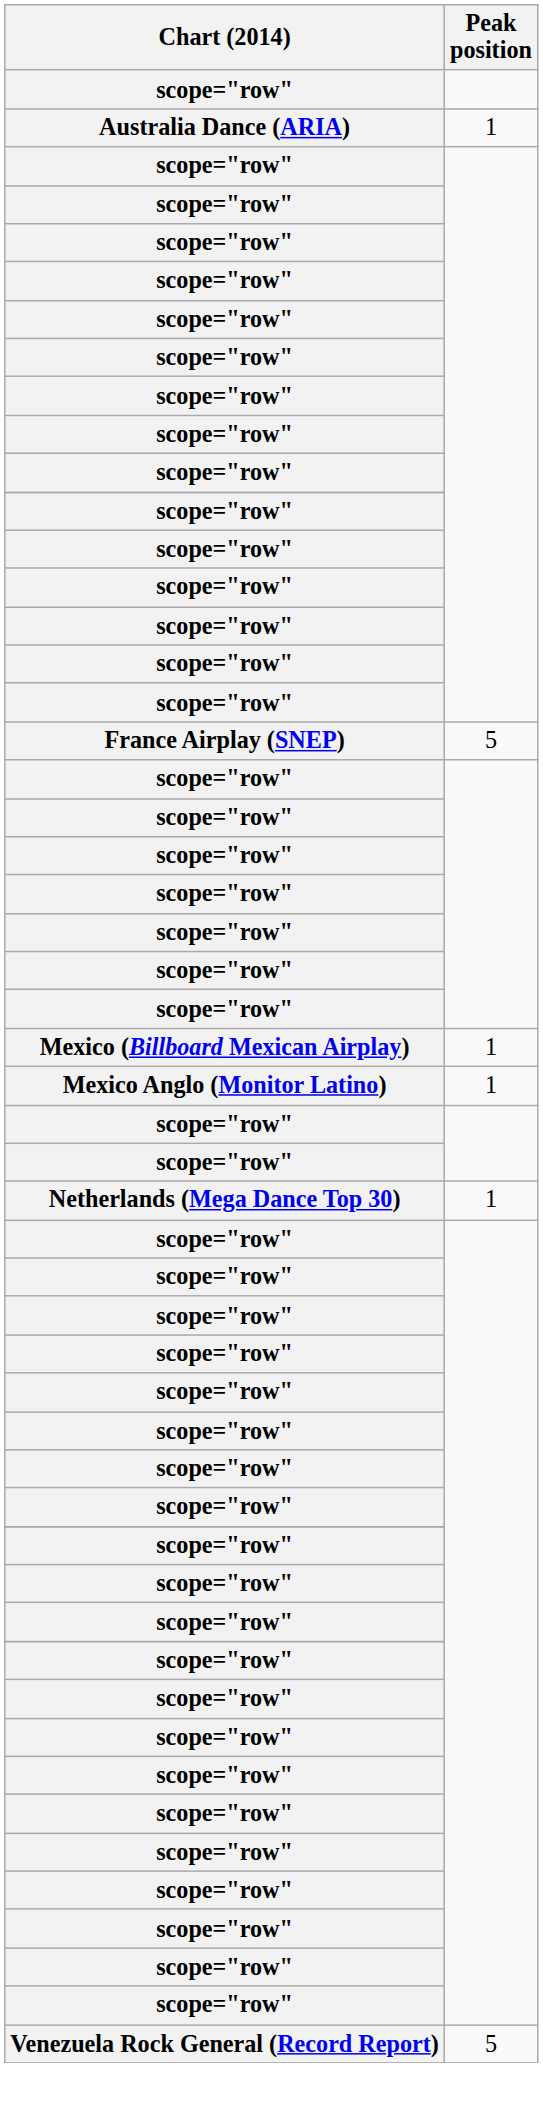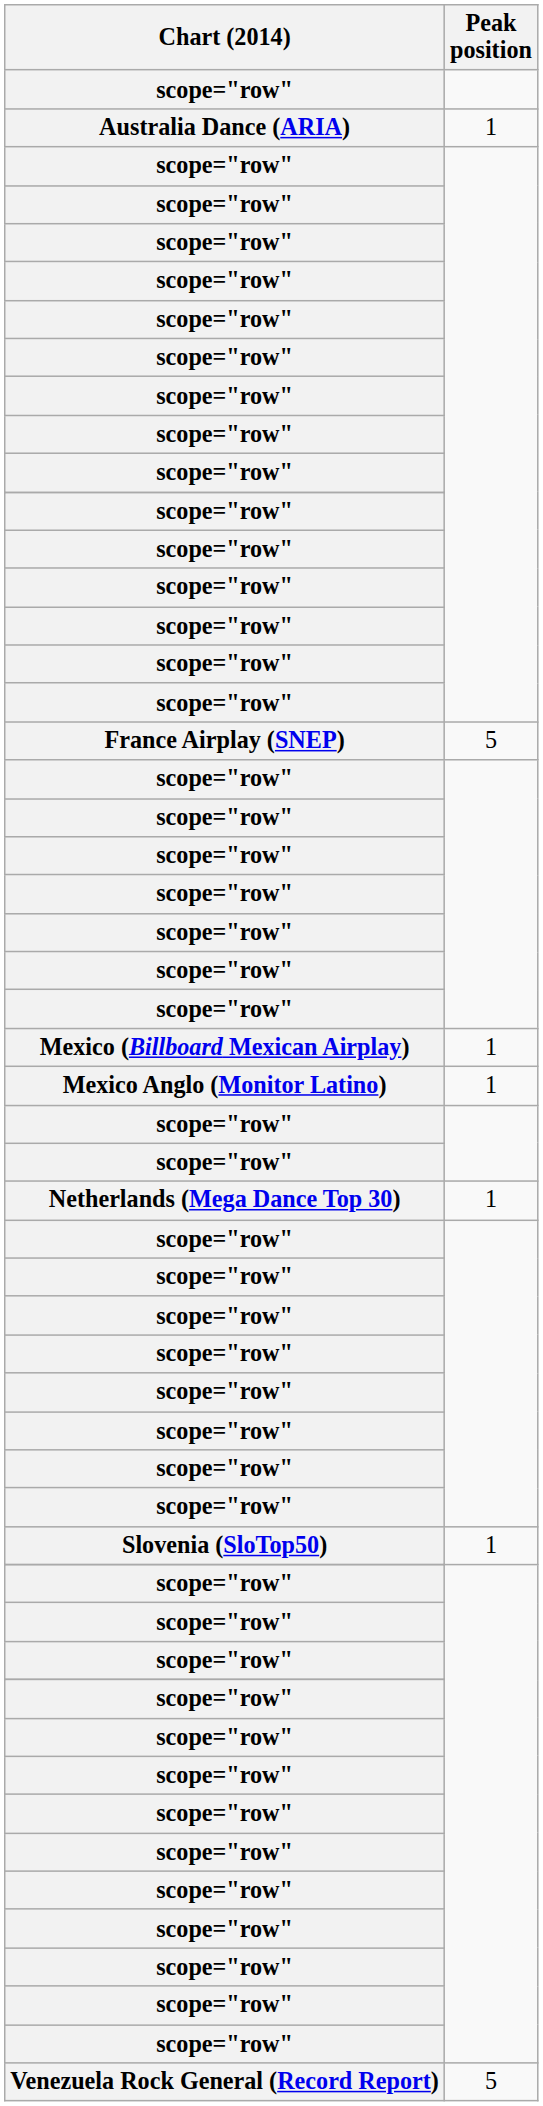+ row: (225, 1545)
